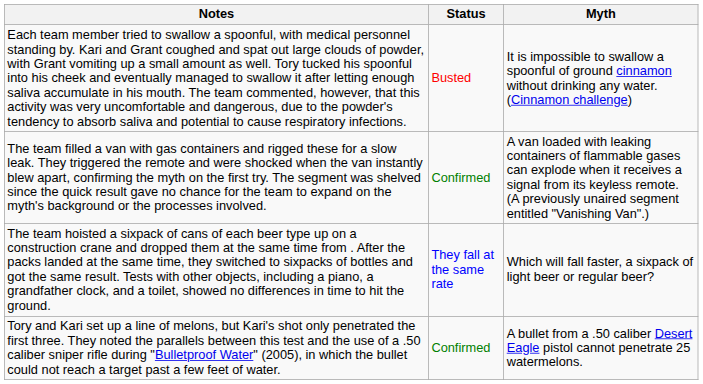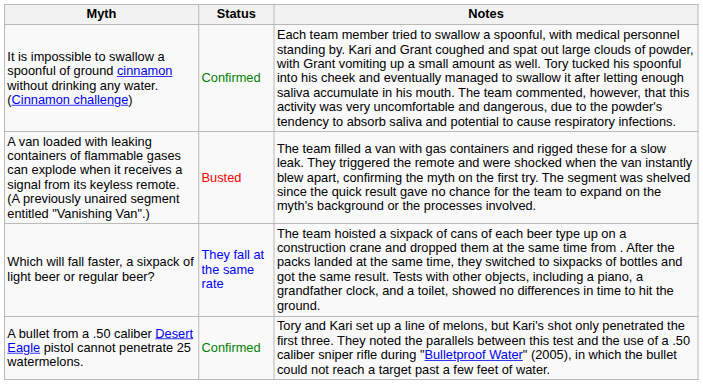columns swapped: (601, 14) <-> (216, 14)
(451, 78) Busted -> (231, 78) Confirmed
(461, 177) Confirmed -> (221, 177) Busted
